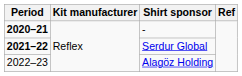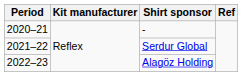(27, 29) bold -> (27, 29) normal
(27, 46) bold -> (27, 46) normal
